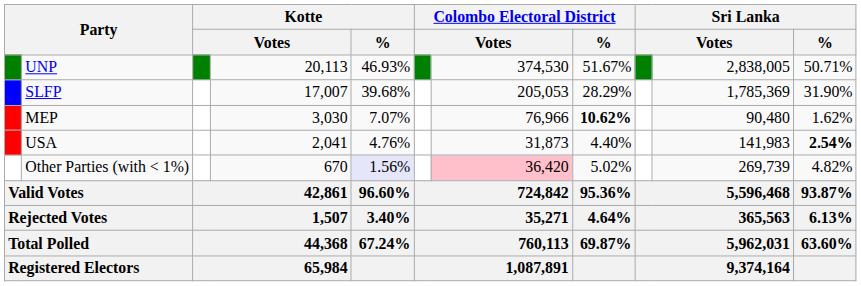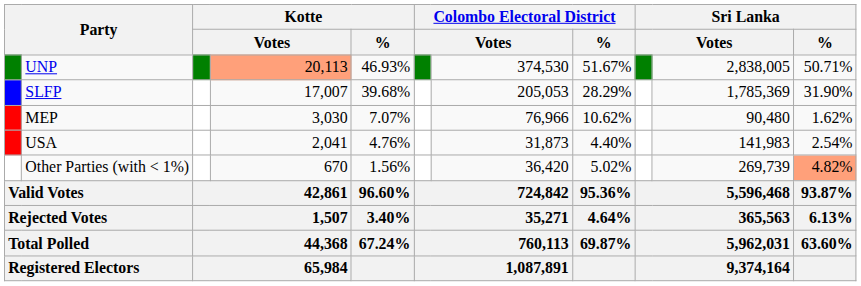(326, 67) no background -> (326, 67) lightsalmon background
(606, 117) bold -> (607, 117) normal
(831, 142) bold -> (832, 142) normal
(390, 167) lavender background -> (390, 167) no background
(547, 167) pink background -> (547, 167) no background
(832, 167) no background -> (832, 167) lightsalmon background
